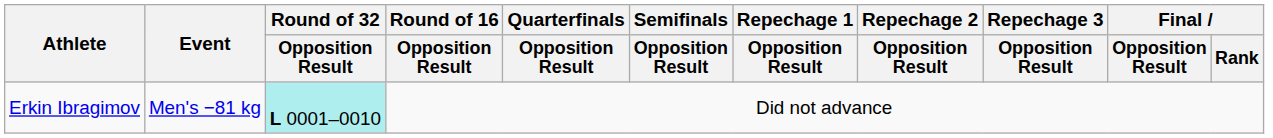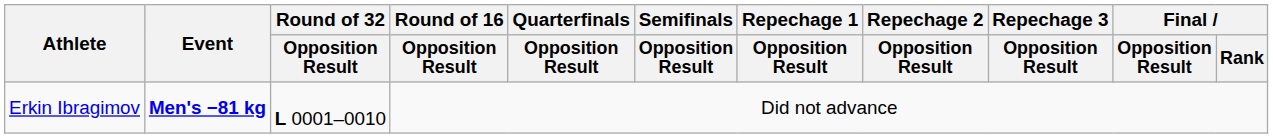(205, 108) normal -> (207, 108) bold
(325, 118) paleturquoise background -> (330, 118) no background
